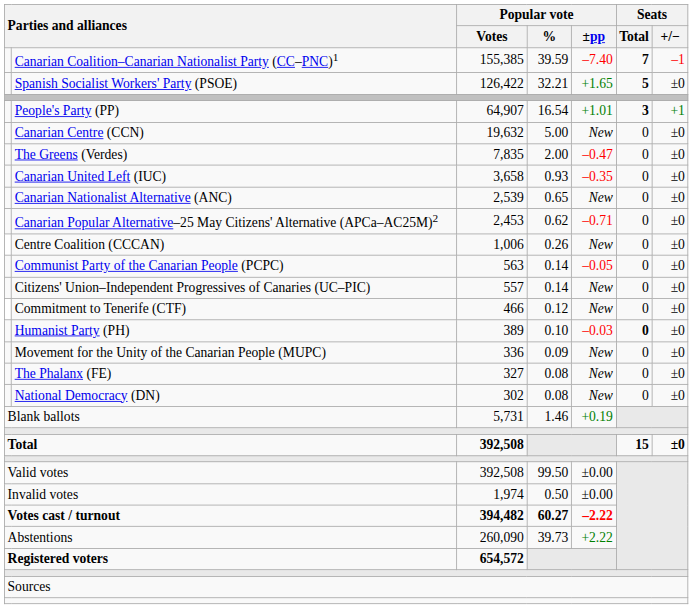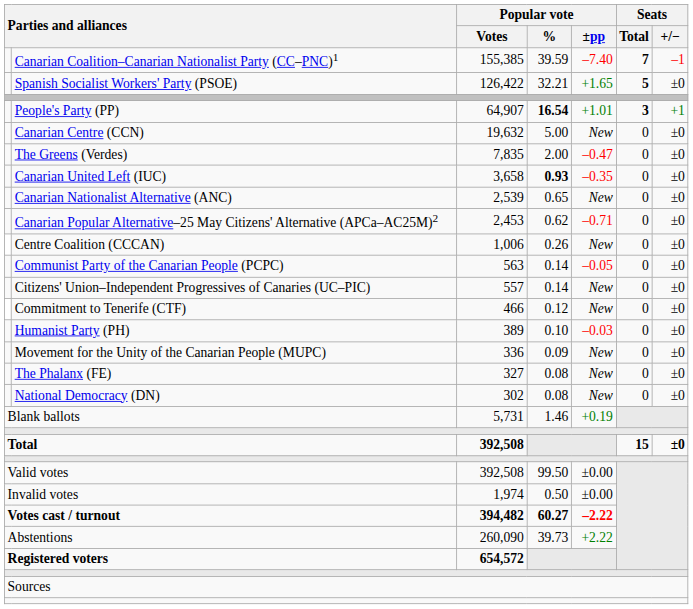(553, 111) normal -> (553, 111) bold
(556, 176) normal -> (556, 176) bold
(645, 330) bold -> (645, 330) normal
